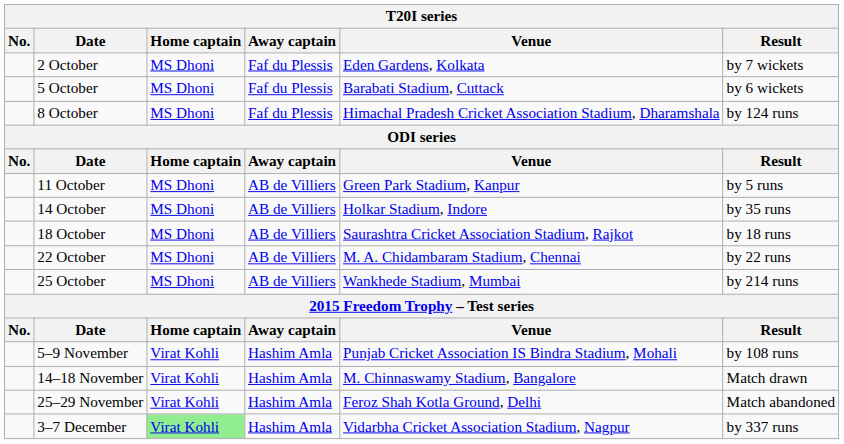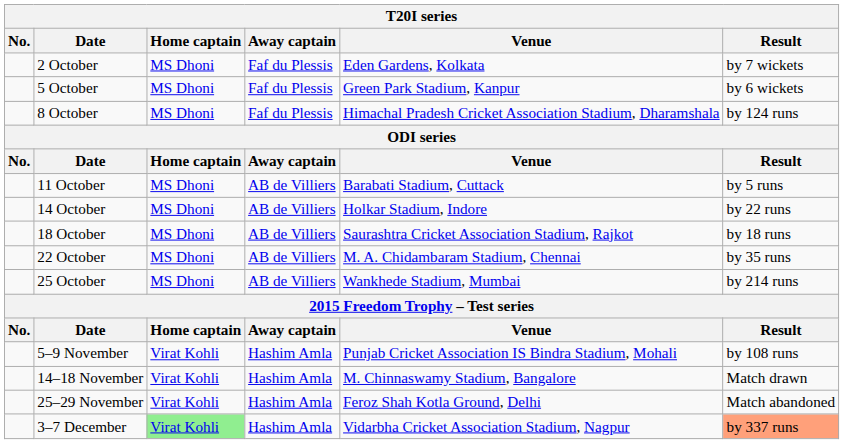(423, 88) Barabati Stadium, Cuttack -> (431, 88) Green Park Stadium, Kanpur
(431, 185) Green Park Stadium, Kanpur -> (423, 185) Barabati Stadium, Cuttack
(759, 209) by 35 runs -> (759, 209) by 22 runs
(759, 257) by 22 runs -> (759, 257) by 35 runs
(763, 426) no background -> (763, 426) lightsalmon background
